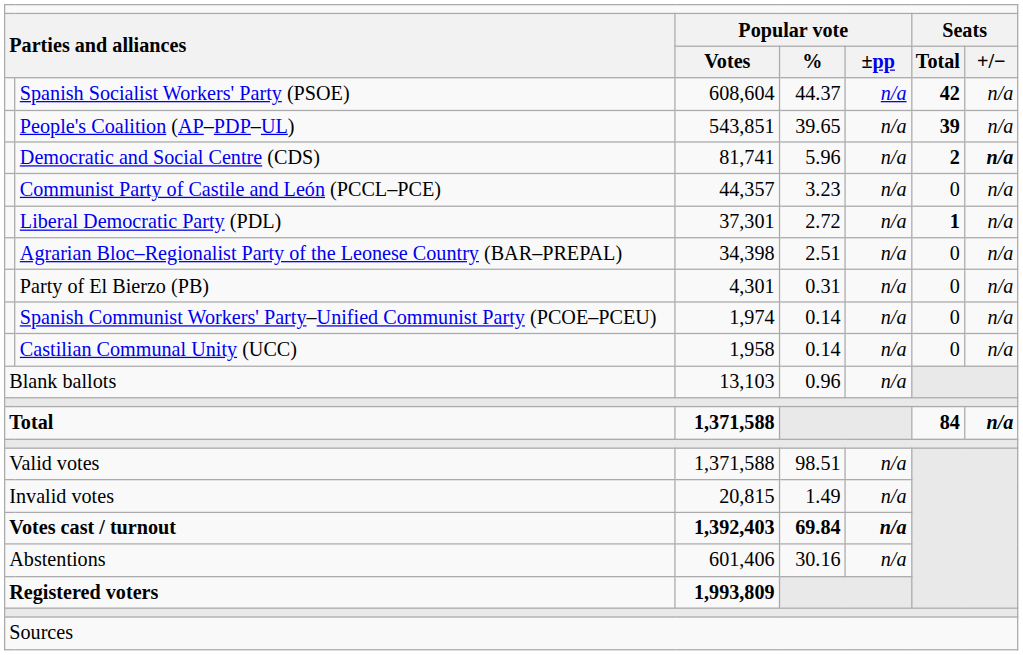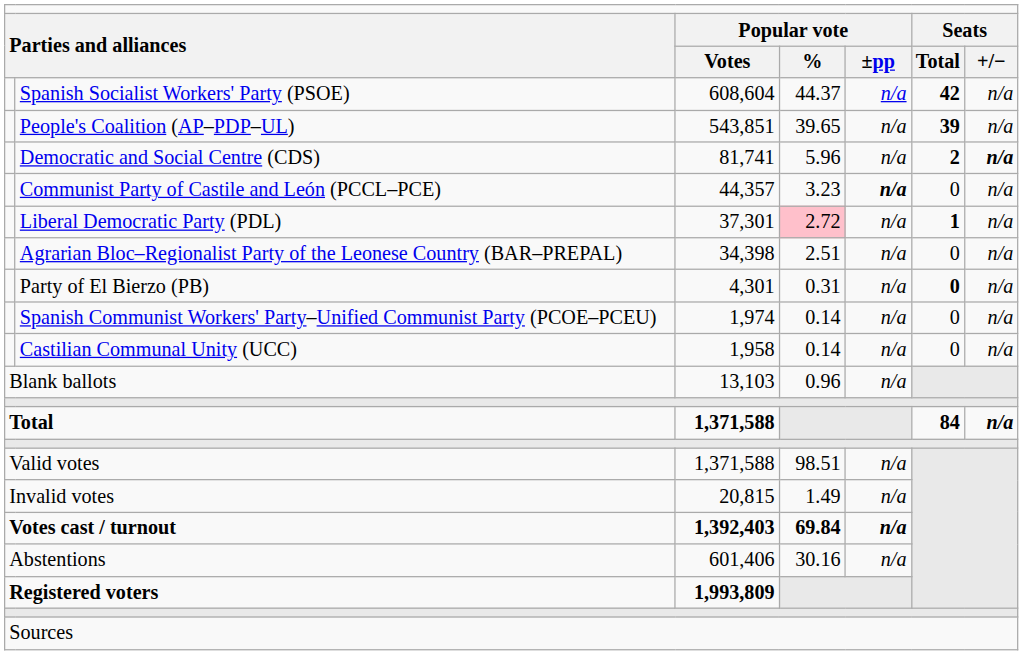(894, 189) normal -> (893, 189) bold
(823, 221) no background -> (823, 221) pink background
(955, 285) normal -> (955, 285) bold
